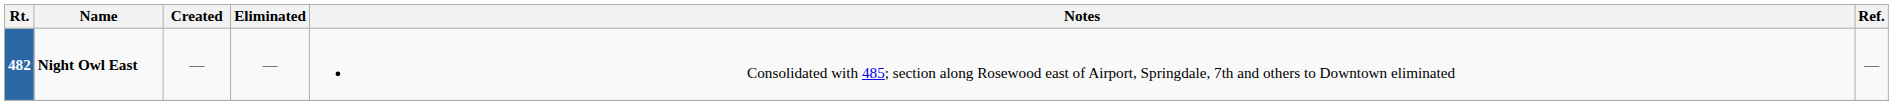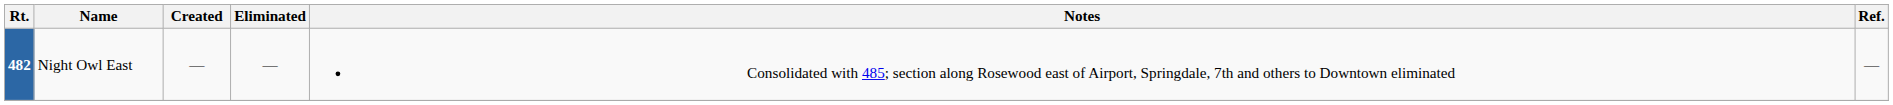(88, 64) bold -> (85, 64) normal
